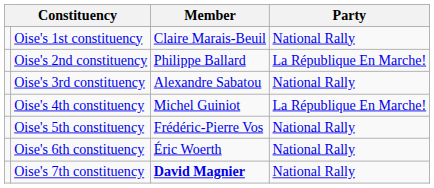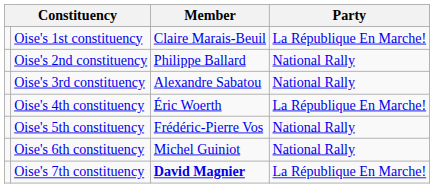(314, 37) National Rally -> (349, 37) La République En Marche!
(349, 60) La République En Marche! -> (314, 60) National Rally
(197, 104) Michel Guiniot -> (188, 104) Éric Woerth
(188, 149) Éric Woerth -> (197, 149) Michel Guiniot
(314, 171) National Rally -> (349, 171) La République En Marche!
